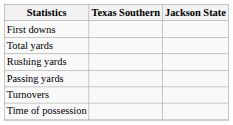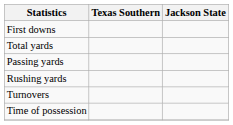rows swapped: (37, 62) <-> (35, 78)
